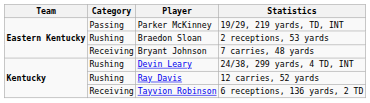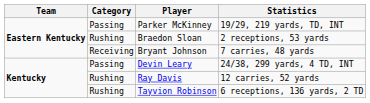(107, 65) Rushing -> (107, 65) Passing
(112, 91) Receiving -> (107, 91) Rushing
